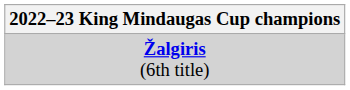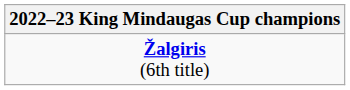(175, 59) lightgrey background -> (175, 59) no background
